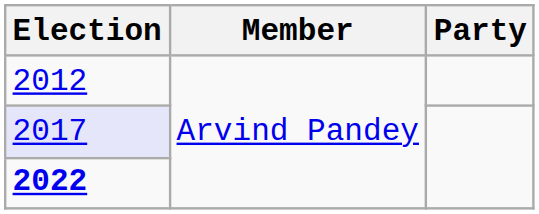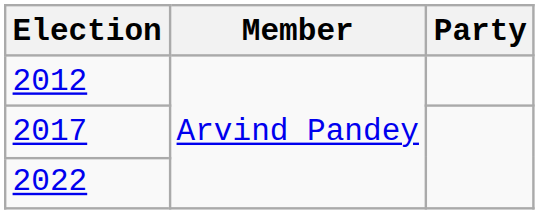(50, 132) lavender background -> (50, 132) no background
(50, 182) bold -> (50, 182) normal
